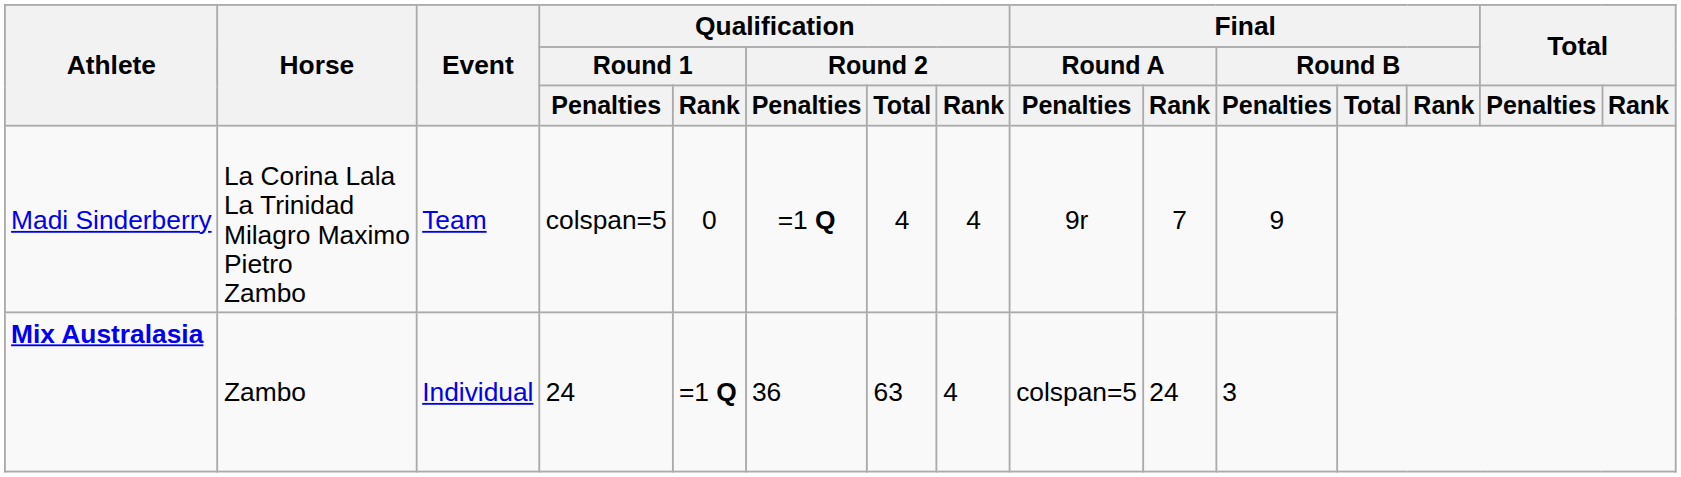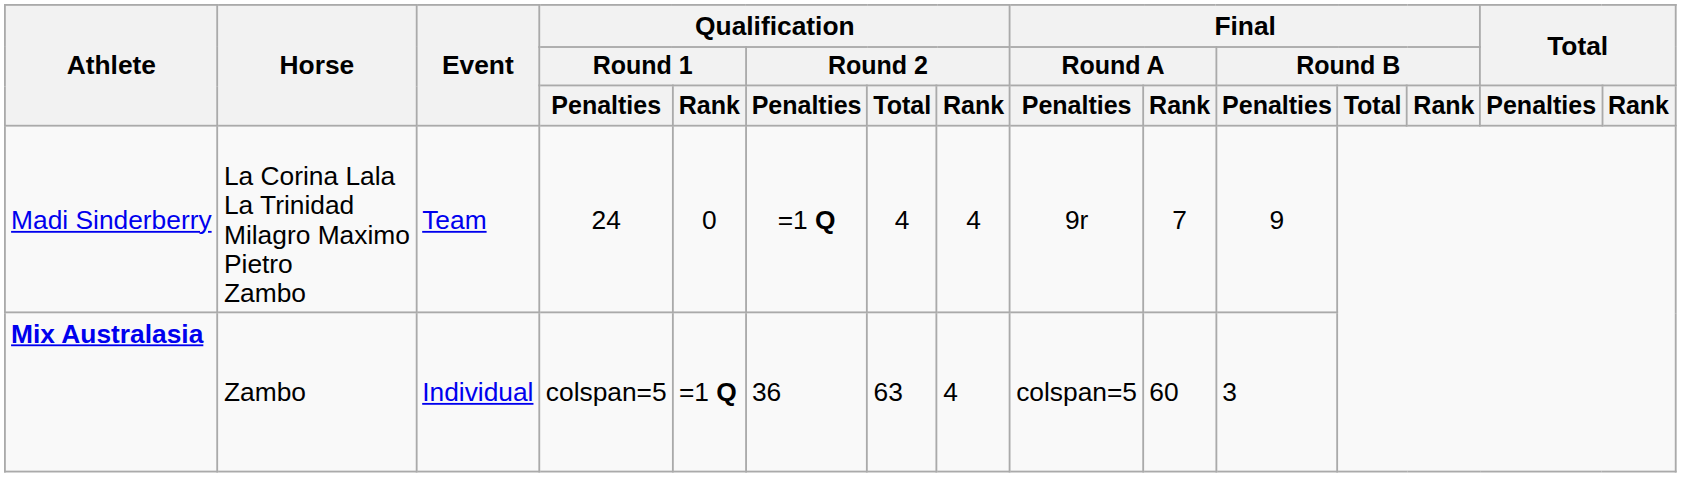(606, 220) colspan=5 -> (606, 220) 24
(560, 393) 24 -> (606, 393) colspan=5
(1164, 393) 24 -> (1164, 393) 60
